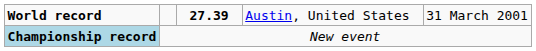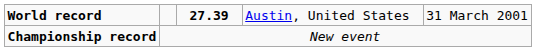(82, 36) lightblue background -> (82, 36) no background
